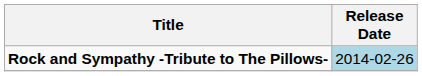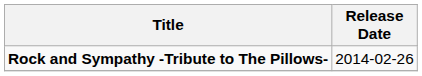(374, 58) lightblue background -> (374, 58) no background
